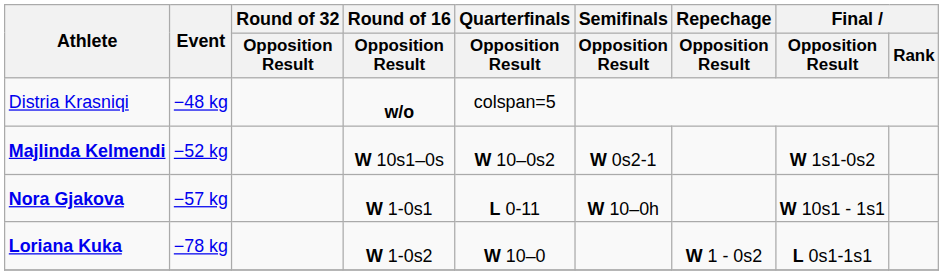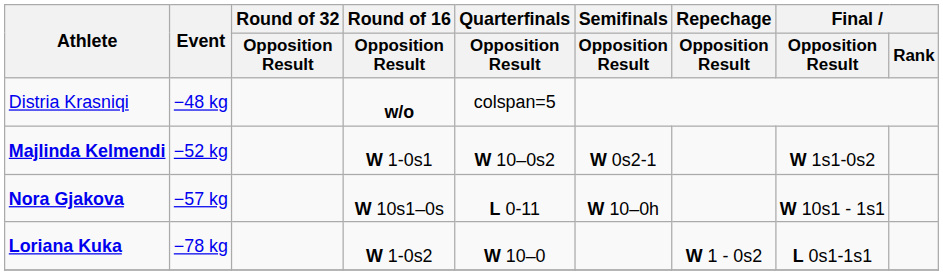(399, 160) W 10s1–0s -> (399, 160) W 1-0s1
(399, 208) W 1-0s1 -> (399, 208) W 10s1–0s
